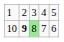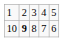(34, 28) lightgreen background -> (34, 28) no background
